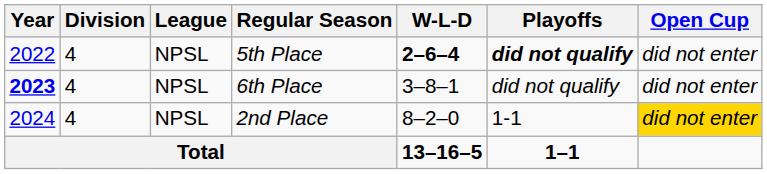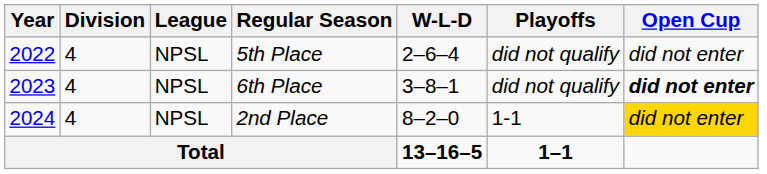(431, 53) bold -> (431, 53) normal
(562, 53) bold -> (555, 53) normal
(32, 86) bold -> (32, 86) normal
(700, 86) normal -> (691, 86) bold
